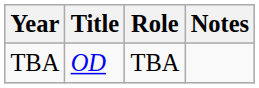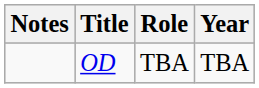columns swapped: (35, 23) <-> (220, 23)
